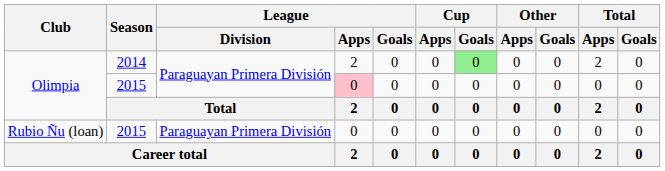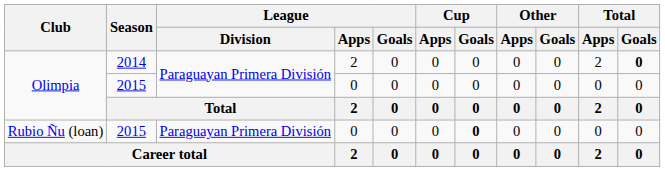(476, 62) lightgreen background -> (476, 62) no background
(639, 62) normal -> (639, 62) bold
(354, 85) pink background -> (354, 85) no background
(476, 131) normal -> (476, 131) bold
